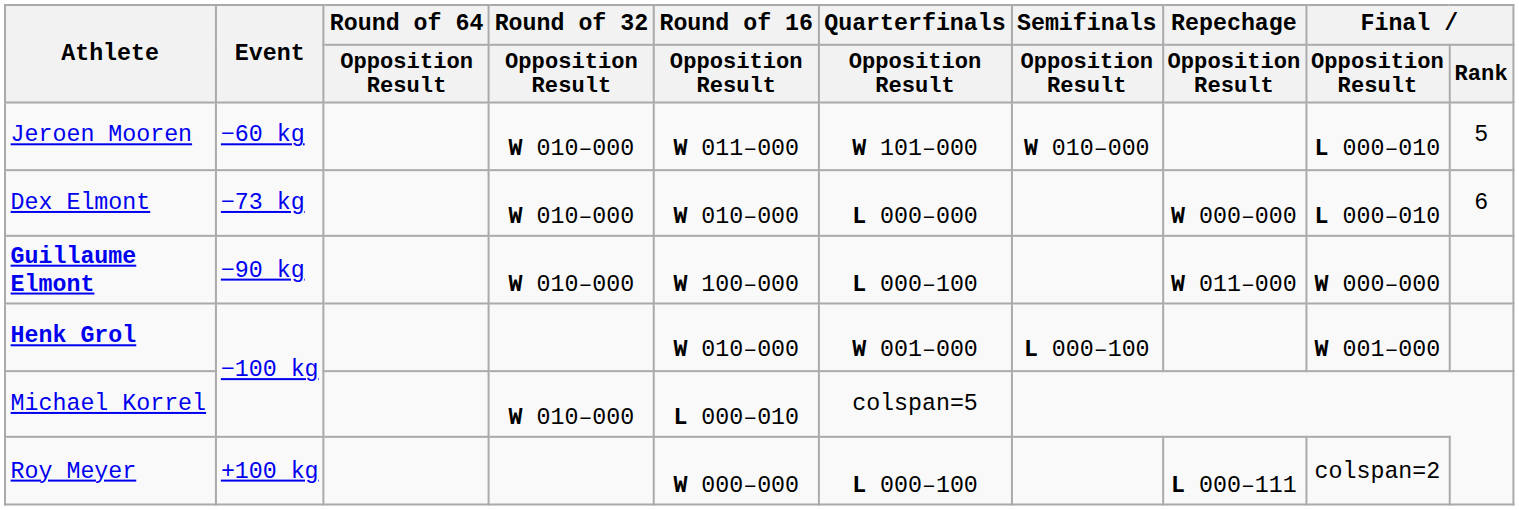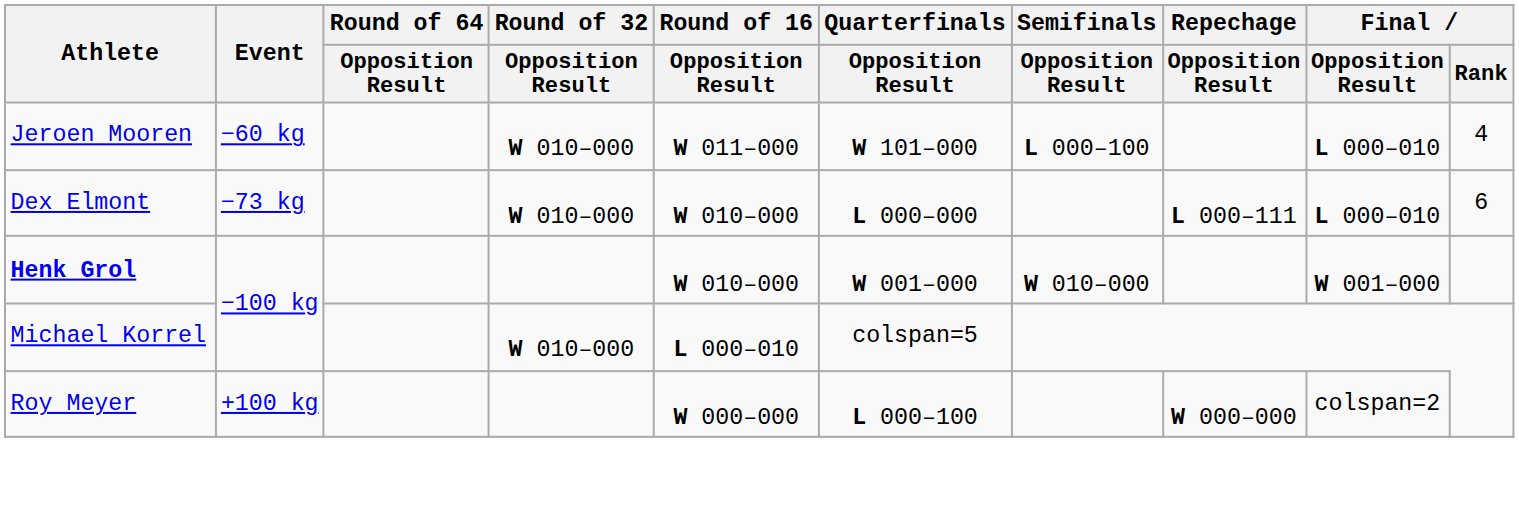(1087, 150) W 010–000 -> (1087, 150) L 000–100
(1481, 136) 5 -> (1481, 136) 4
(1234, 217) W 000–000 -> (1234, 217) L 000–111
- row: (73, 270)
(1087, 351) L 000–100 -> (1087, 284) W 010–000
(1234, 485) L 000–111 -> (1234, 418) W 000–000
